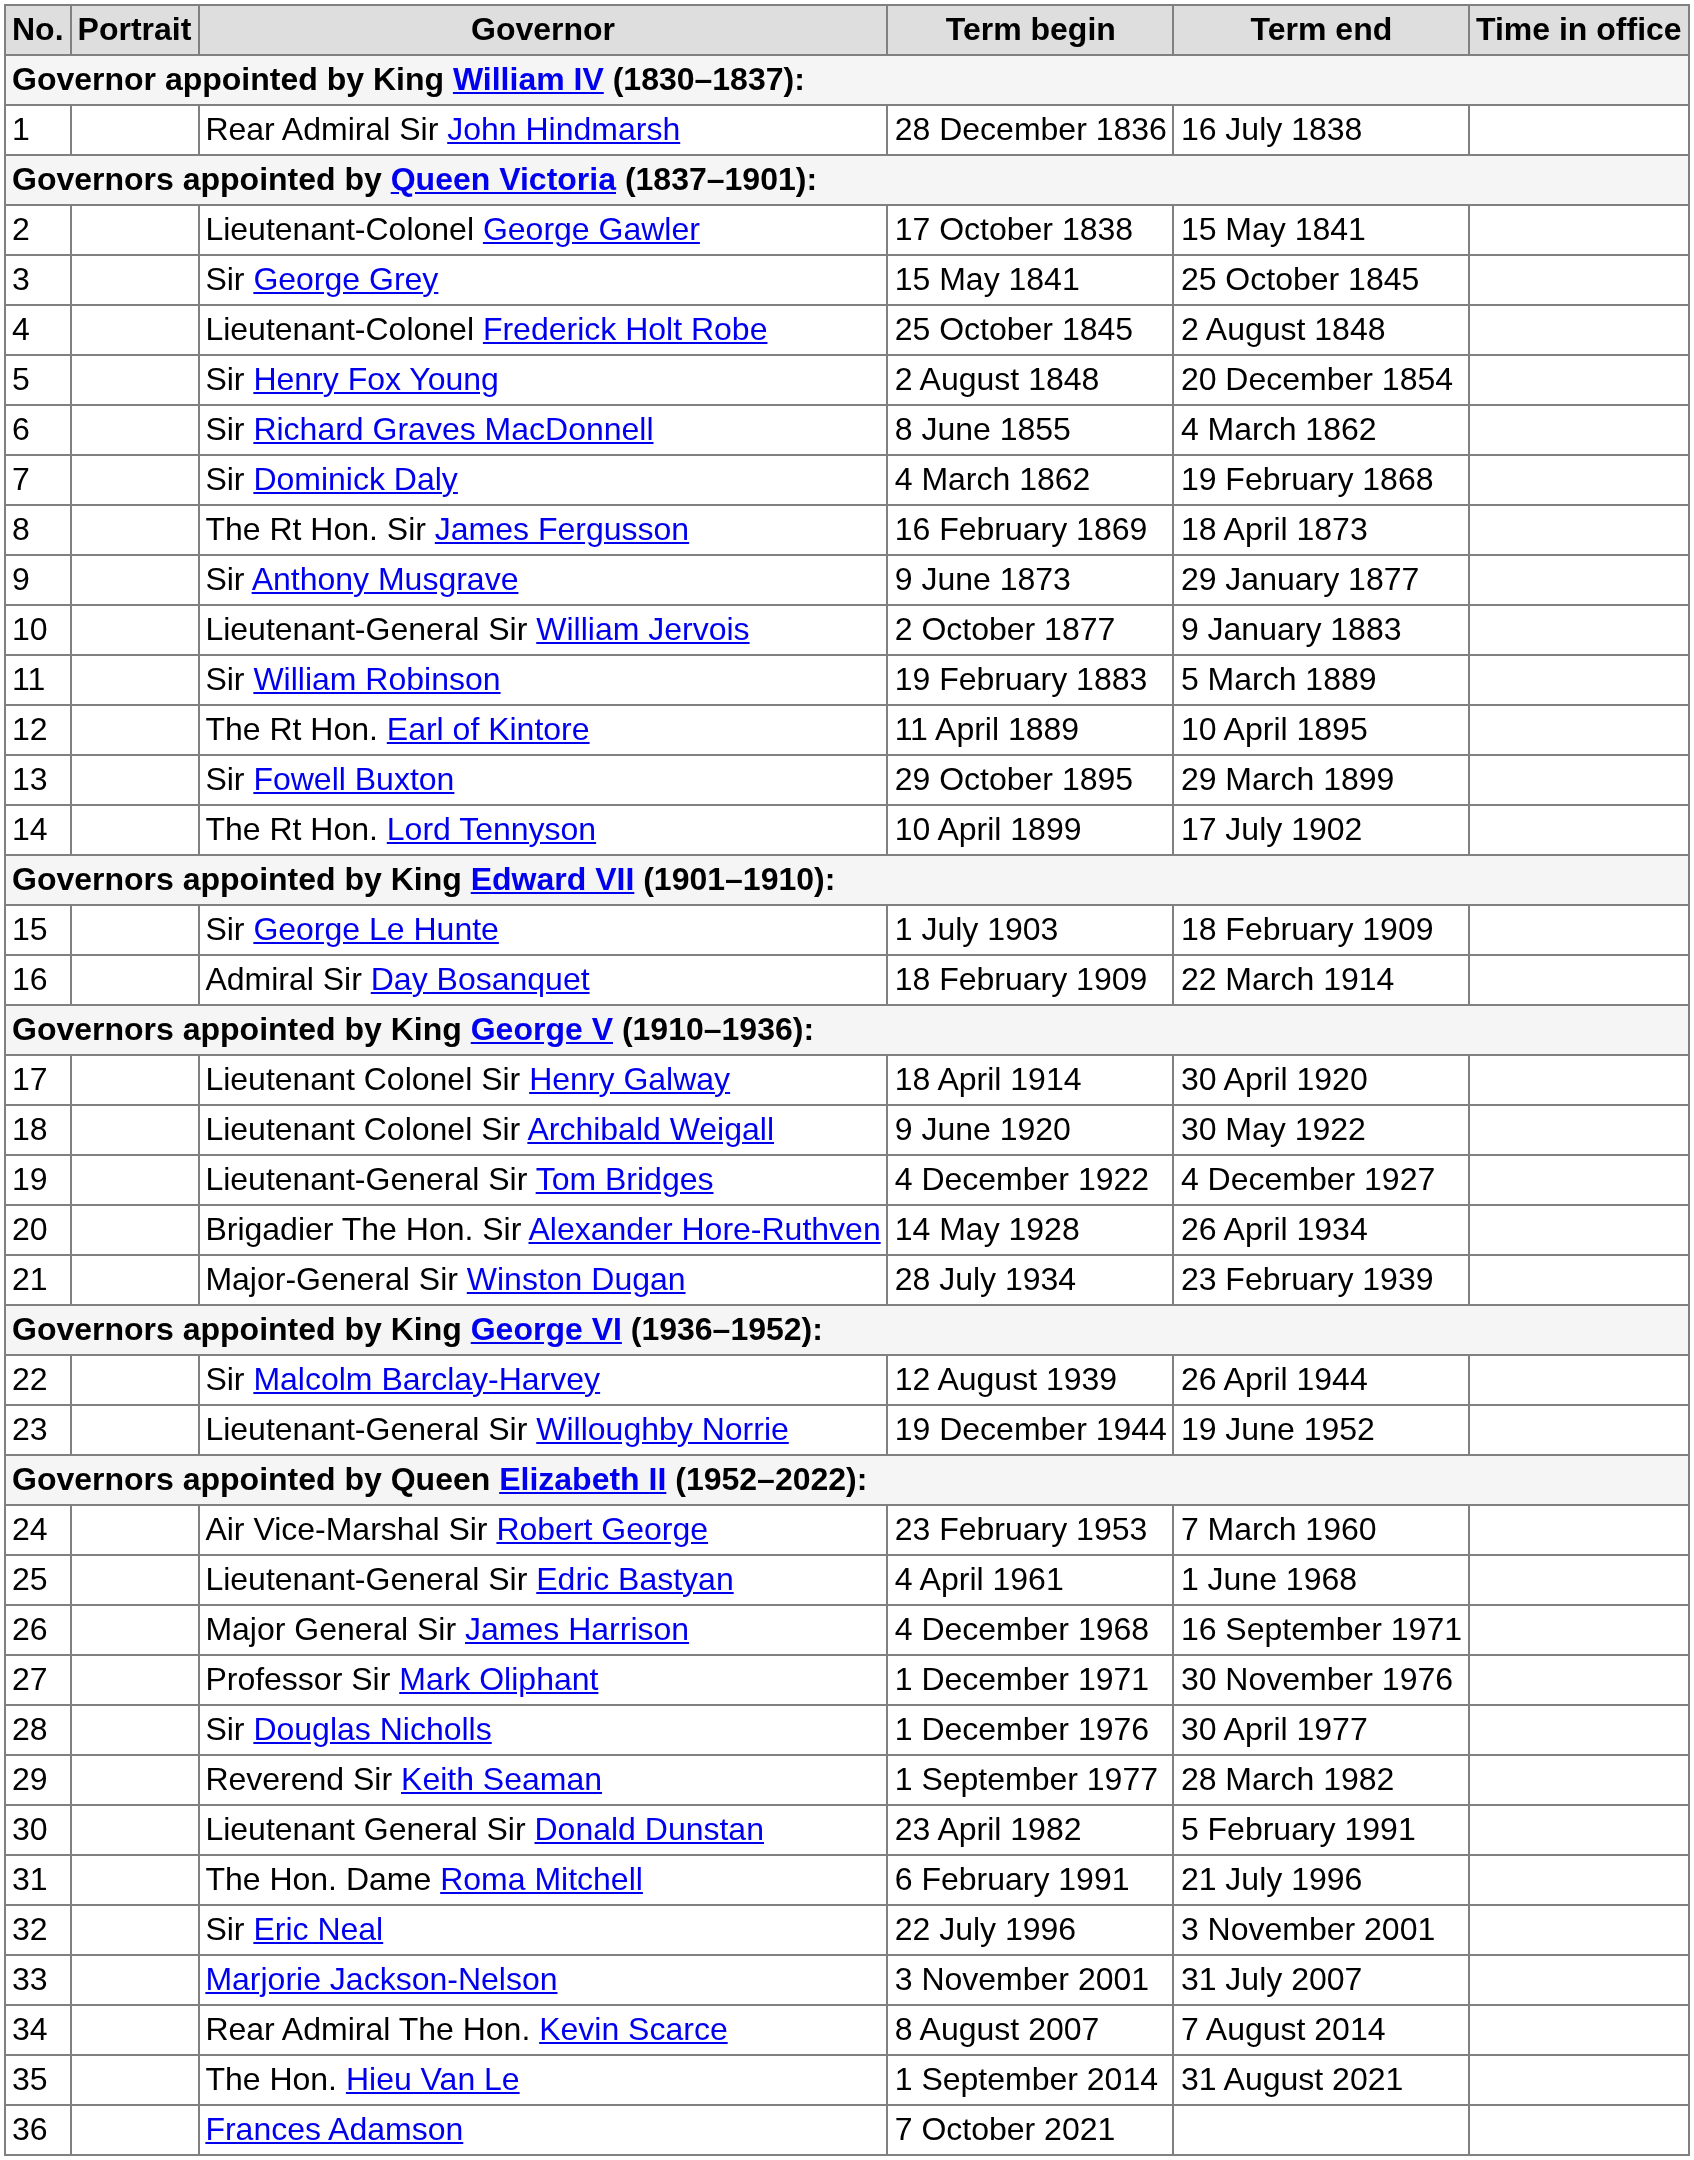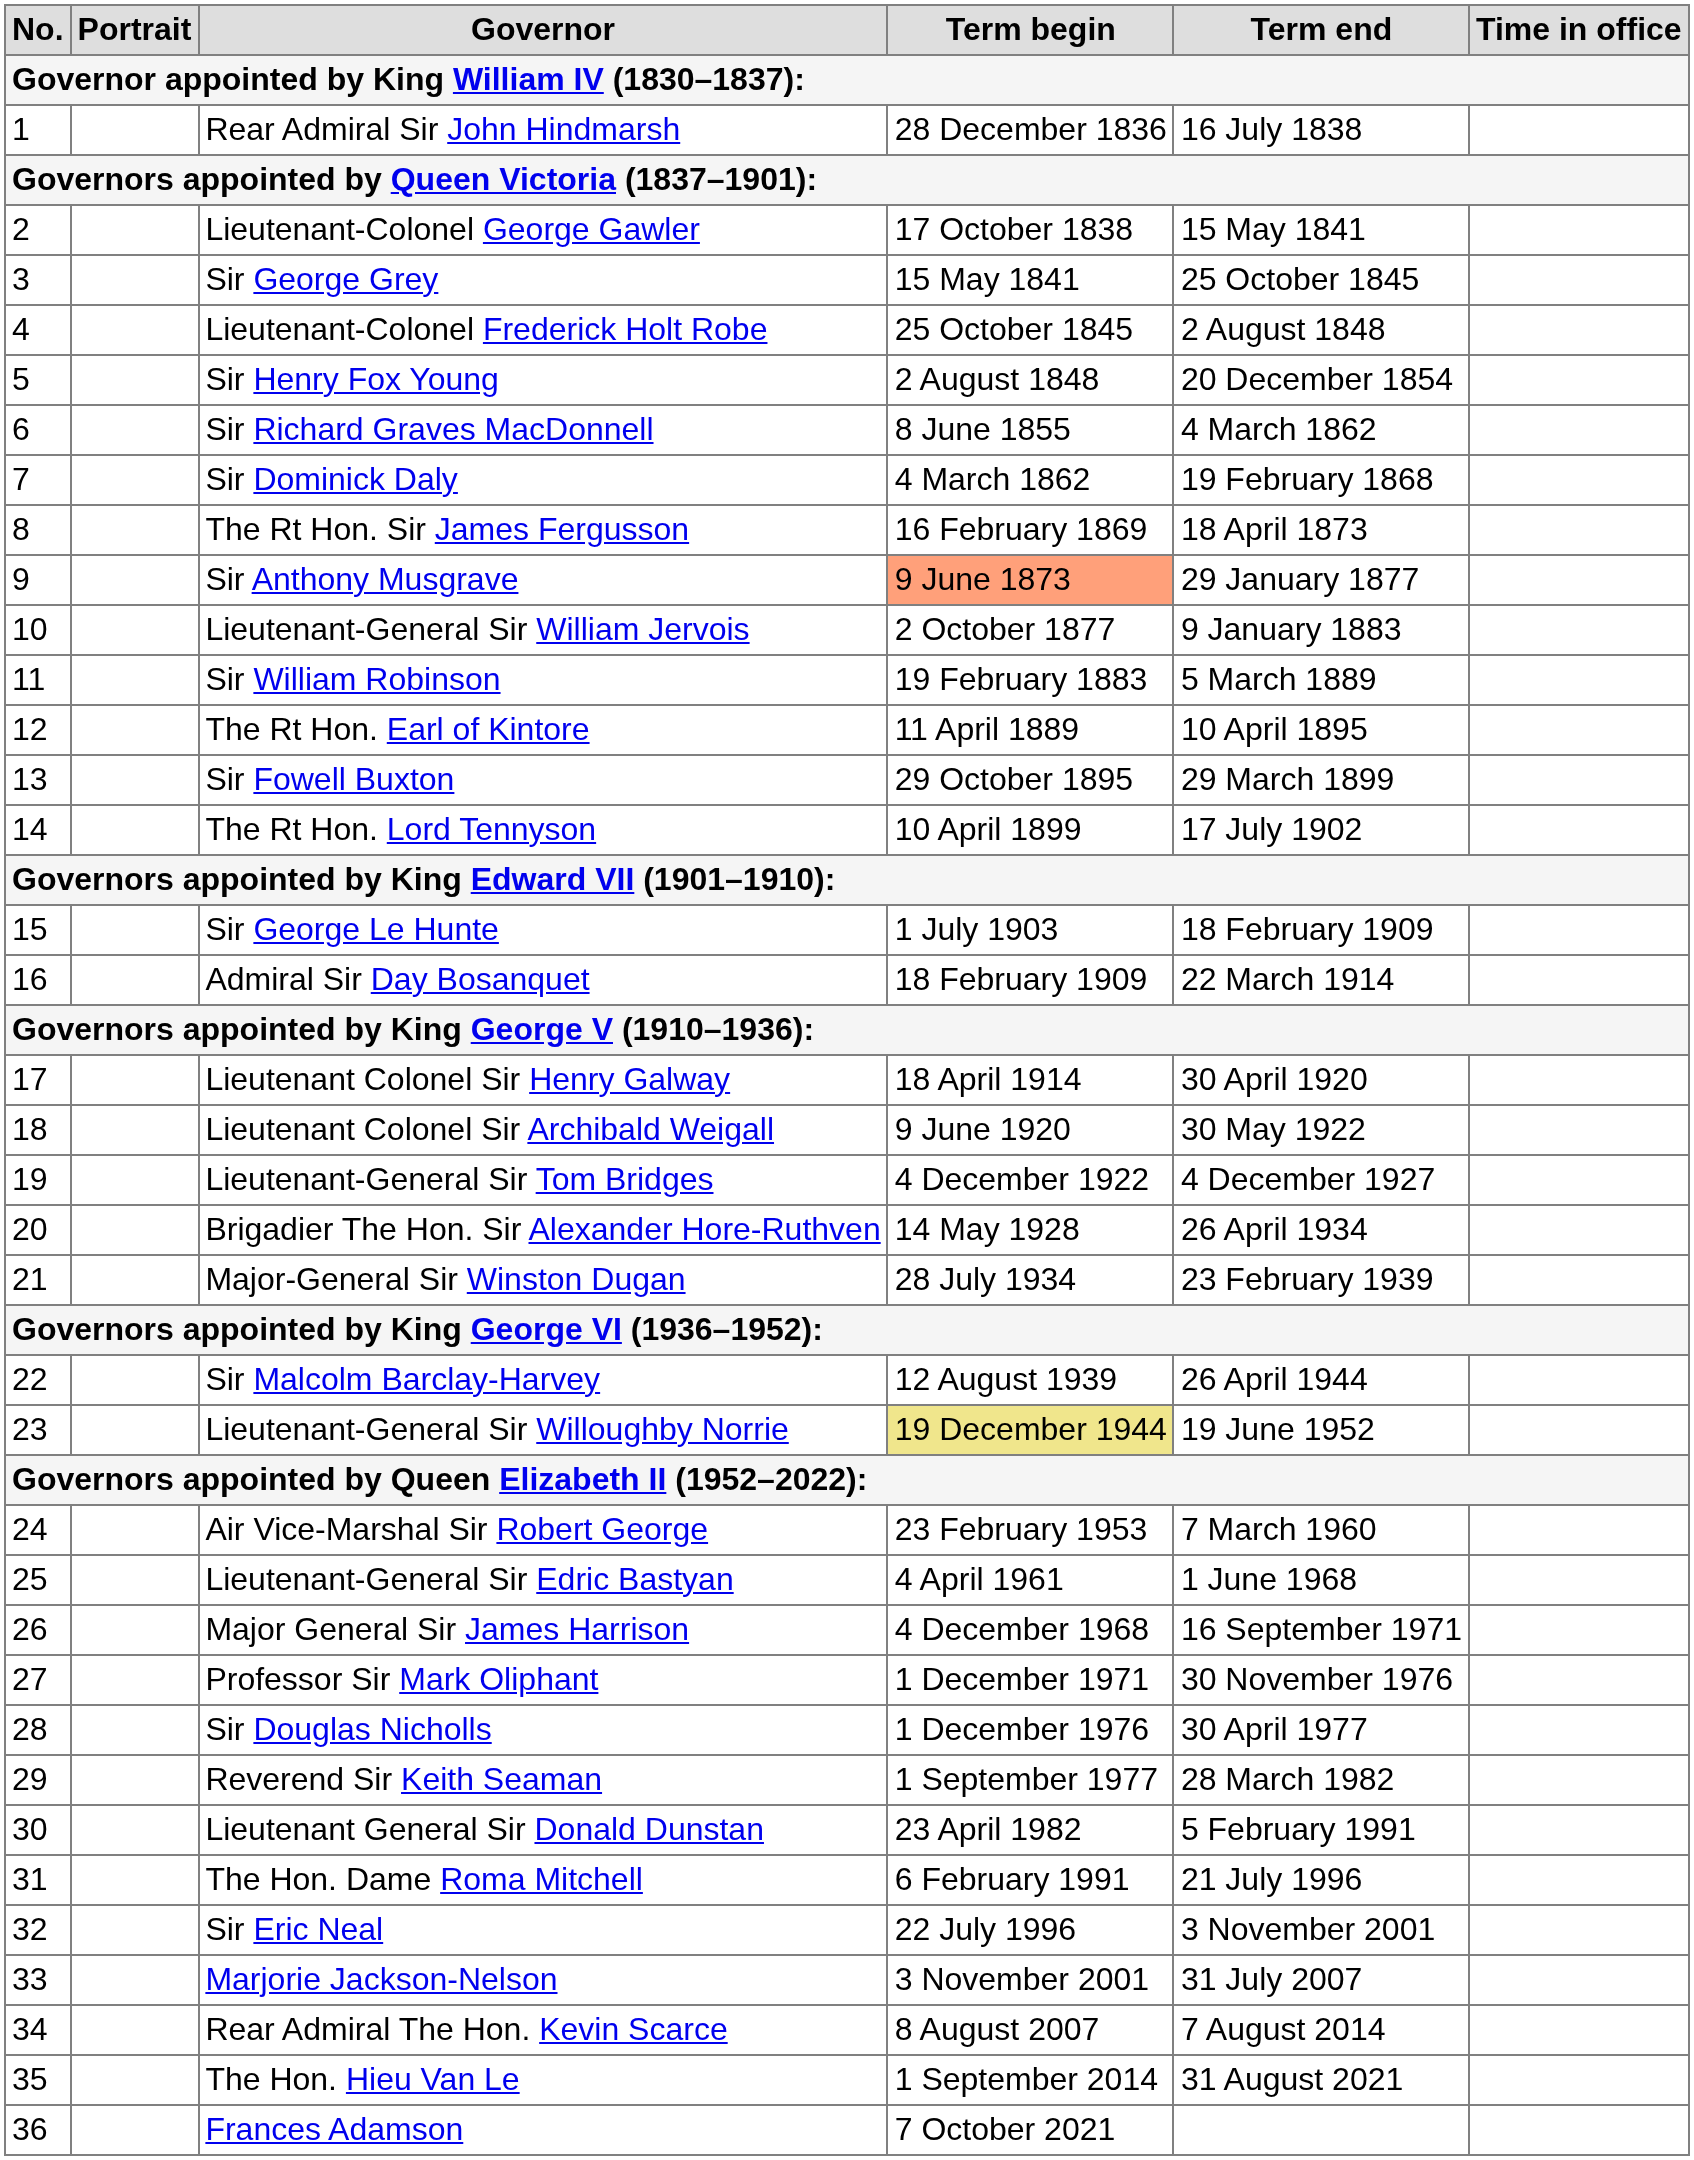(983, 579) no background -> (983, 579) lightsalmon background
(1031, 1429) no background -> (1031, 1429) khaki background
